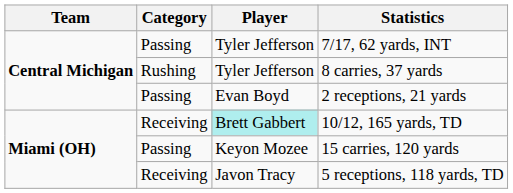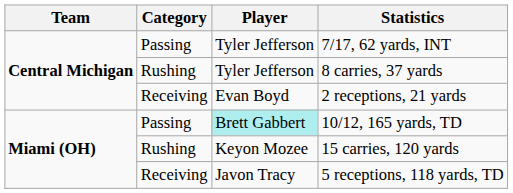(166, 96) Passing -> (174, 96) Receiving
(174, 122) Receiving -> (166, 122) Passing
(166, 148) Passing -> (168, 148) Rushing
